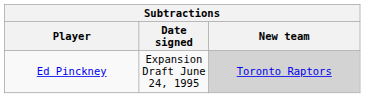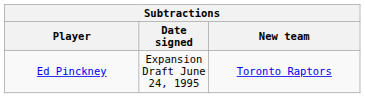(284, 72) lightgrey background -> (284, 72) no background
